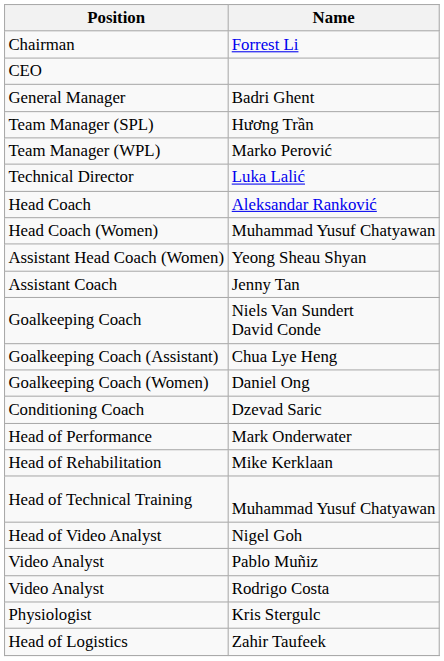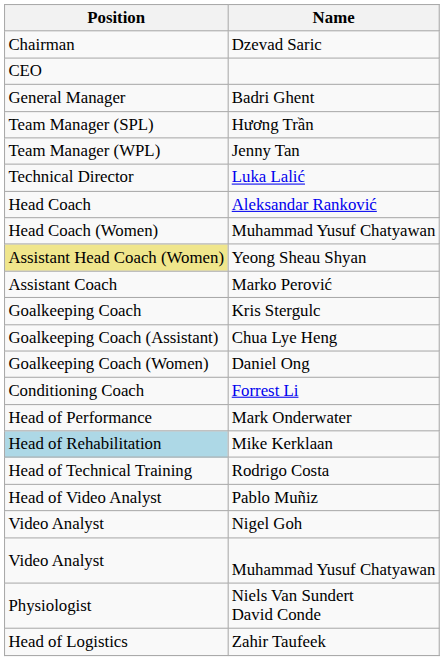(265, 44) Forrest Li -> (277, 44) Dzevad Saric
(282, 151) Marko Perović -> (266, 151) Jenny Tan
(116, 257) no background -> (116, 257) khaki background
(266, 284) Jenny Tan -> (282, 284) Marko Perović
(293, 320) Niels Van Sundert David Conde -> (276, 310) Kris Stergulc
(277, 409) Dzevad Saric -> (265, 390) Forrest Li
(85, 463) no background -> (85, 444) lightblue background
(334, 508) Muhammad Yusuf Chatyawan -> (281, 470) Rodrigo Costa
(267, 535) Nigel Goh -> (275, 497) Pablo Muñiz
(275, 561) Pablo Muñiz -> (267, 524) Nigel Goh
(281, 588) Rodrigo Costa -> (334, 569) Muhammad Yusuf Chatyawan
(276, 615) Kris Stergulc -> (293, 605) Niels Van Sundert David Conde
